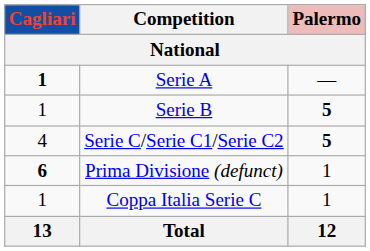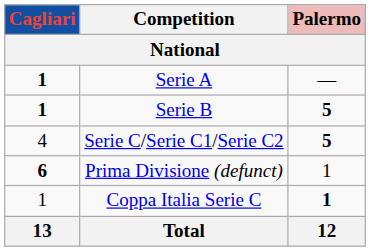(42, 110) normal -> (42, 110) bold
(327, 200) normal -> (327, 200) bold
